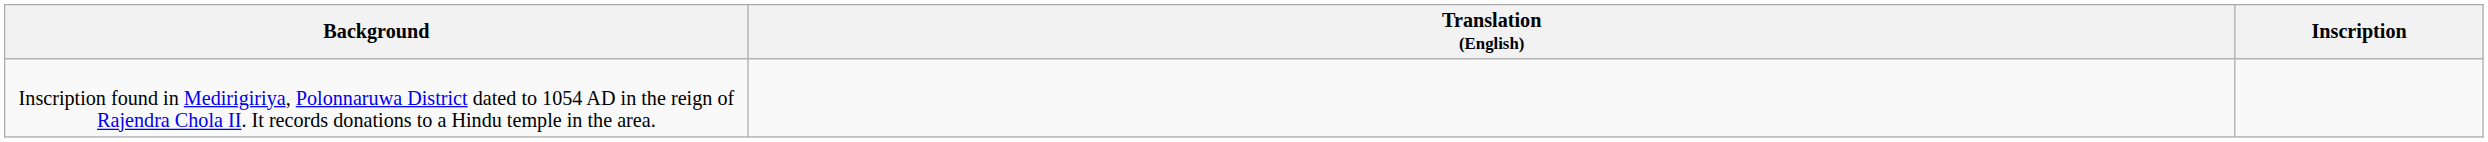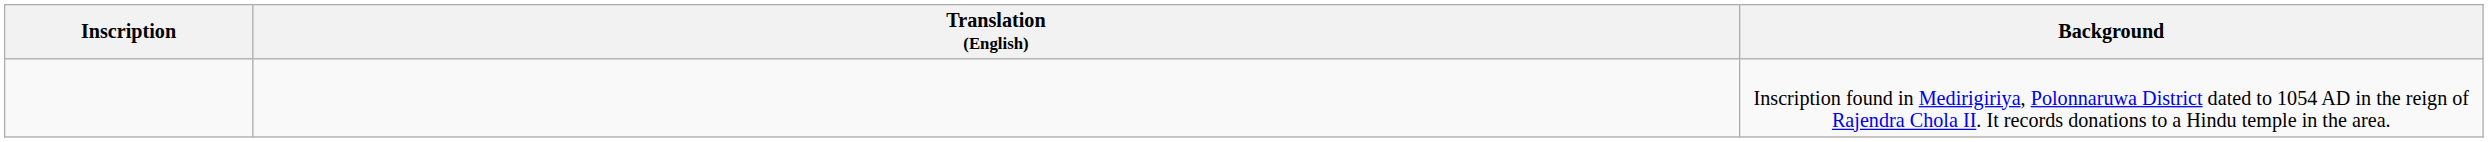columns swapped: (376, 31) <-> (2359, 31)
